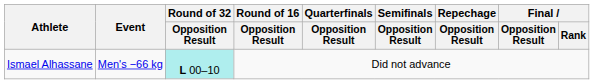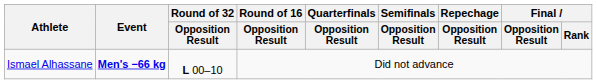(130, 65) normal -> (132, 65) bold
(200, 71) paleturquoise background -> (202, 71) no background
